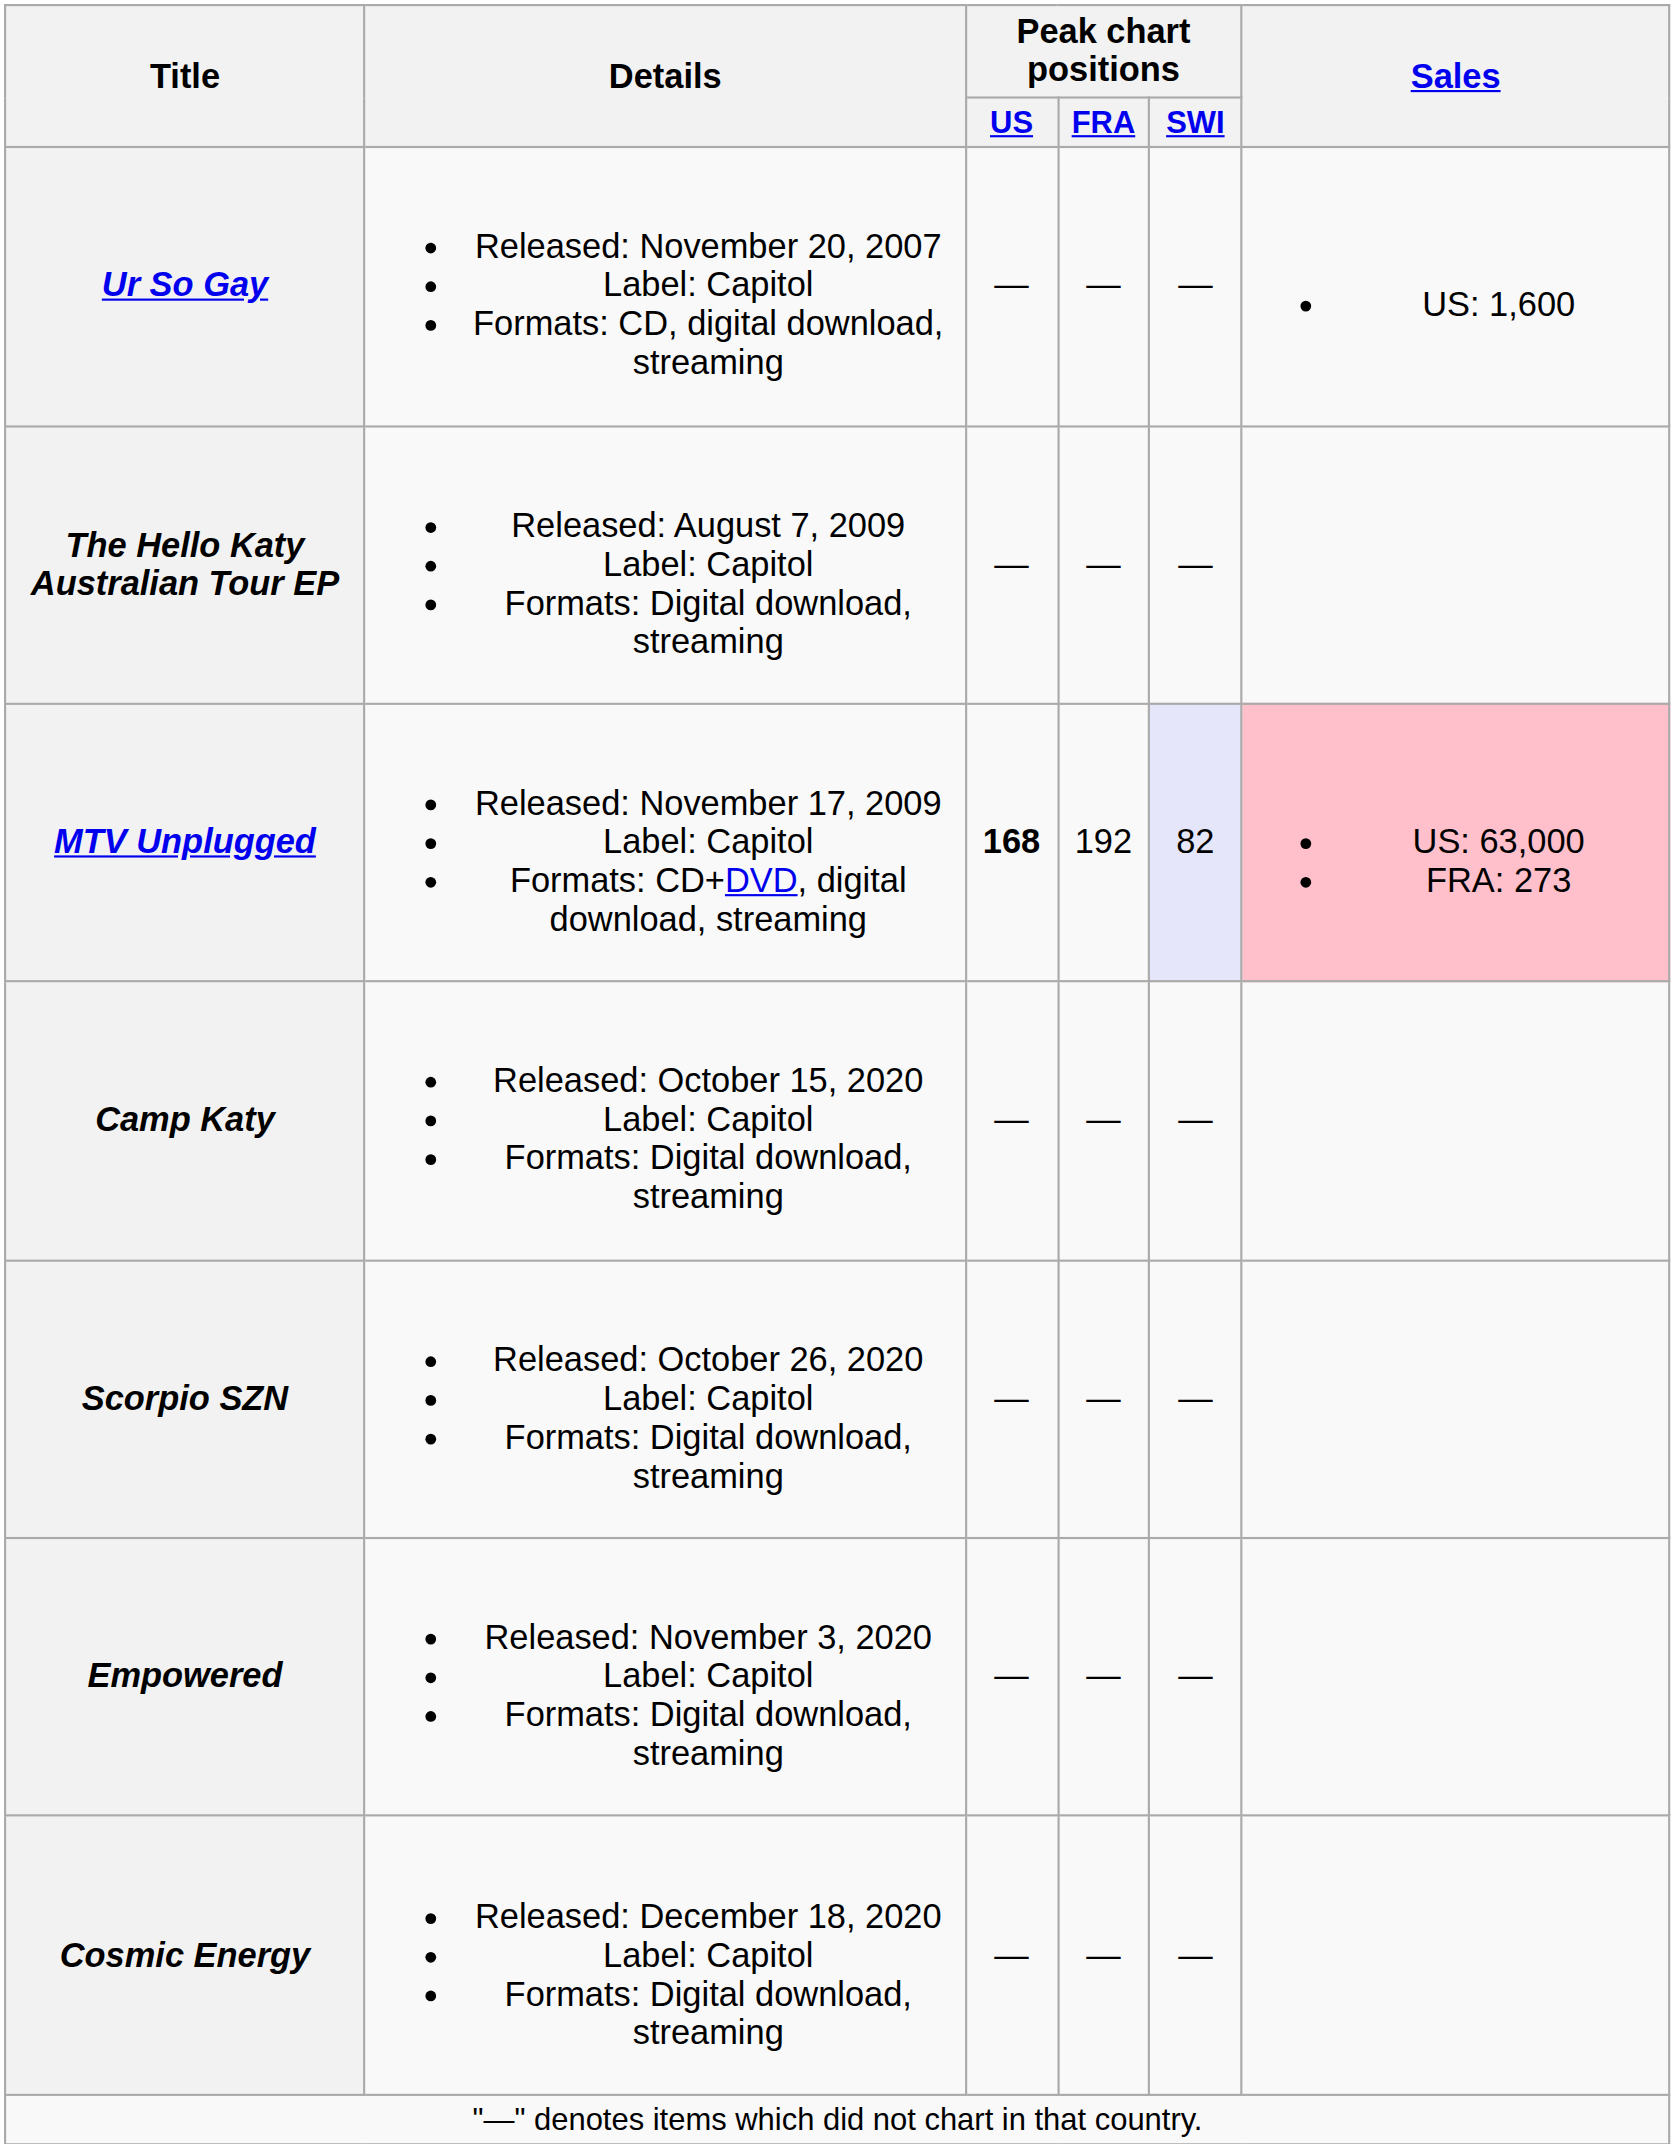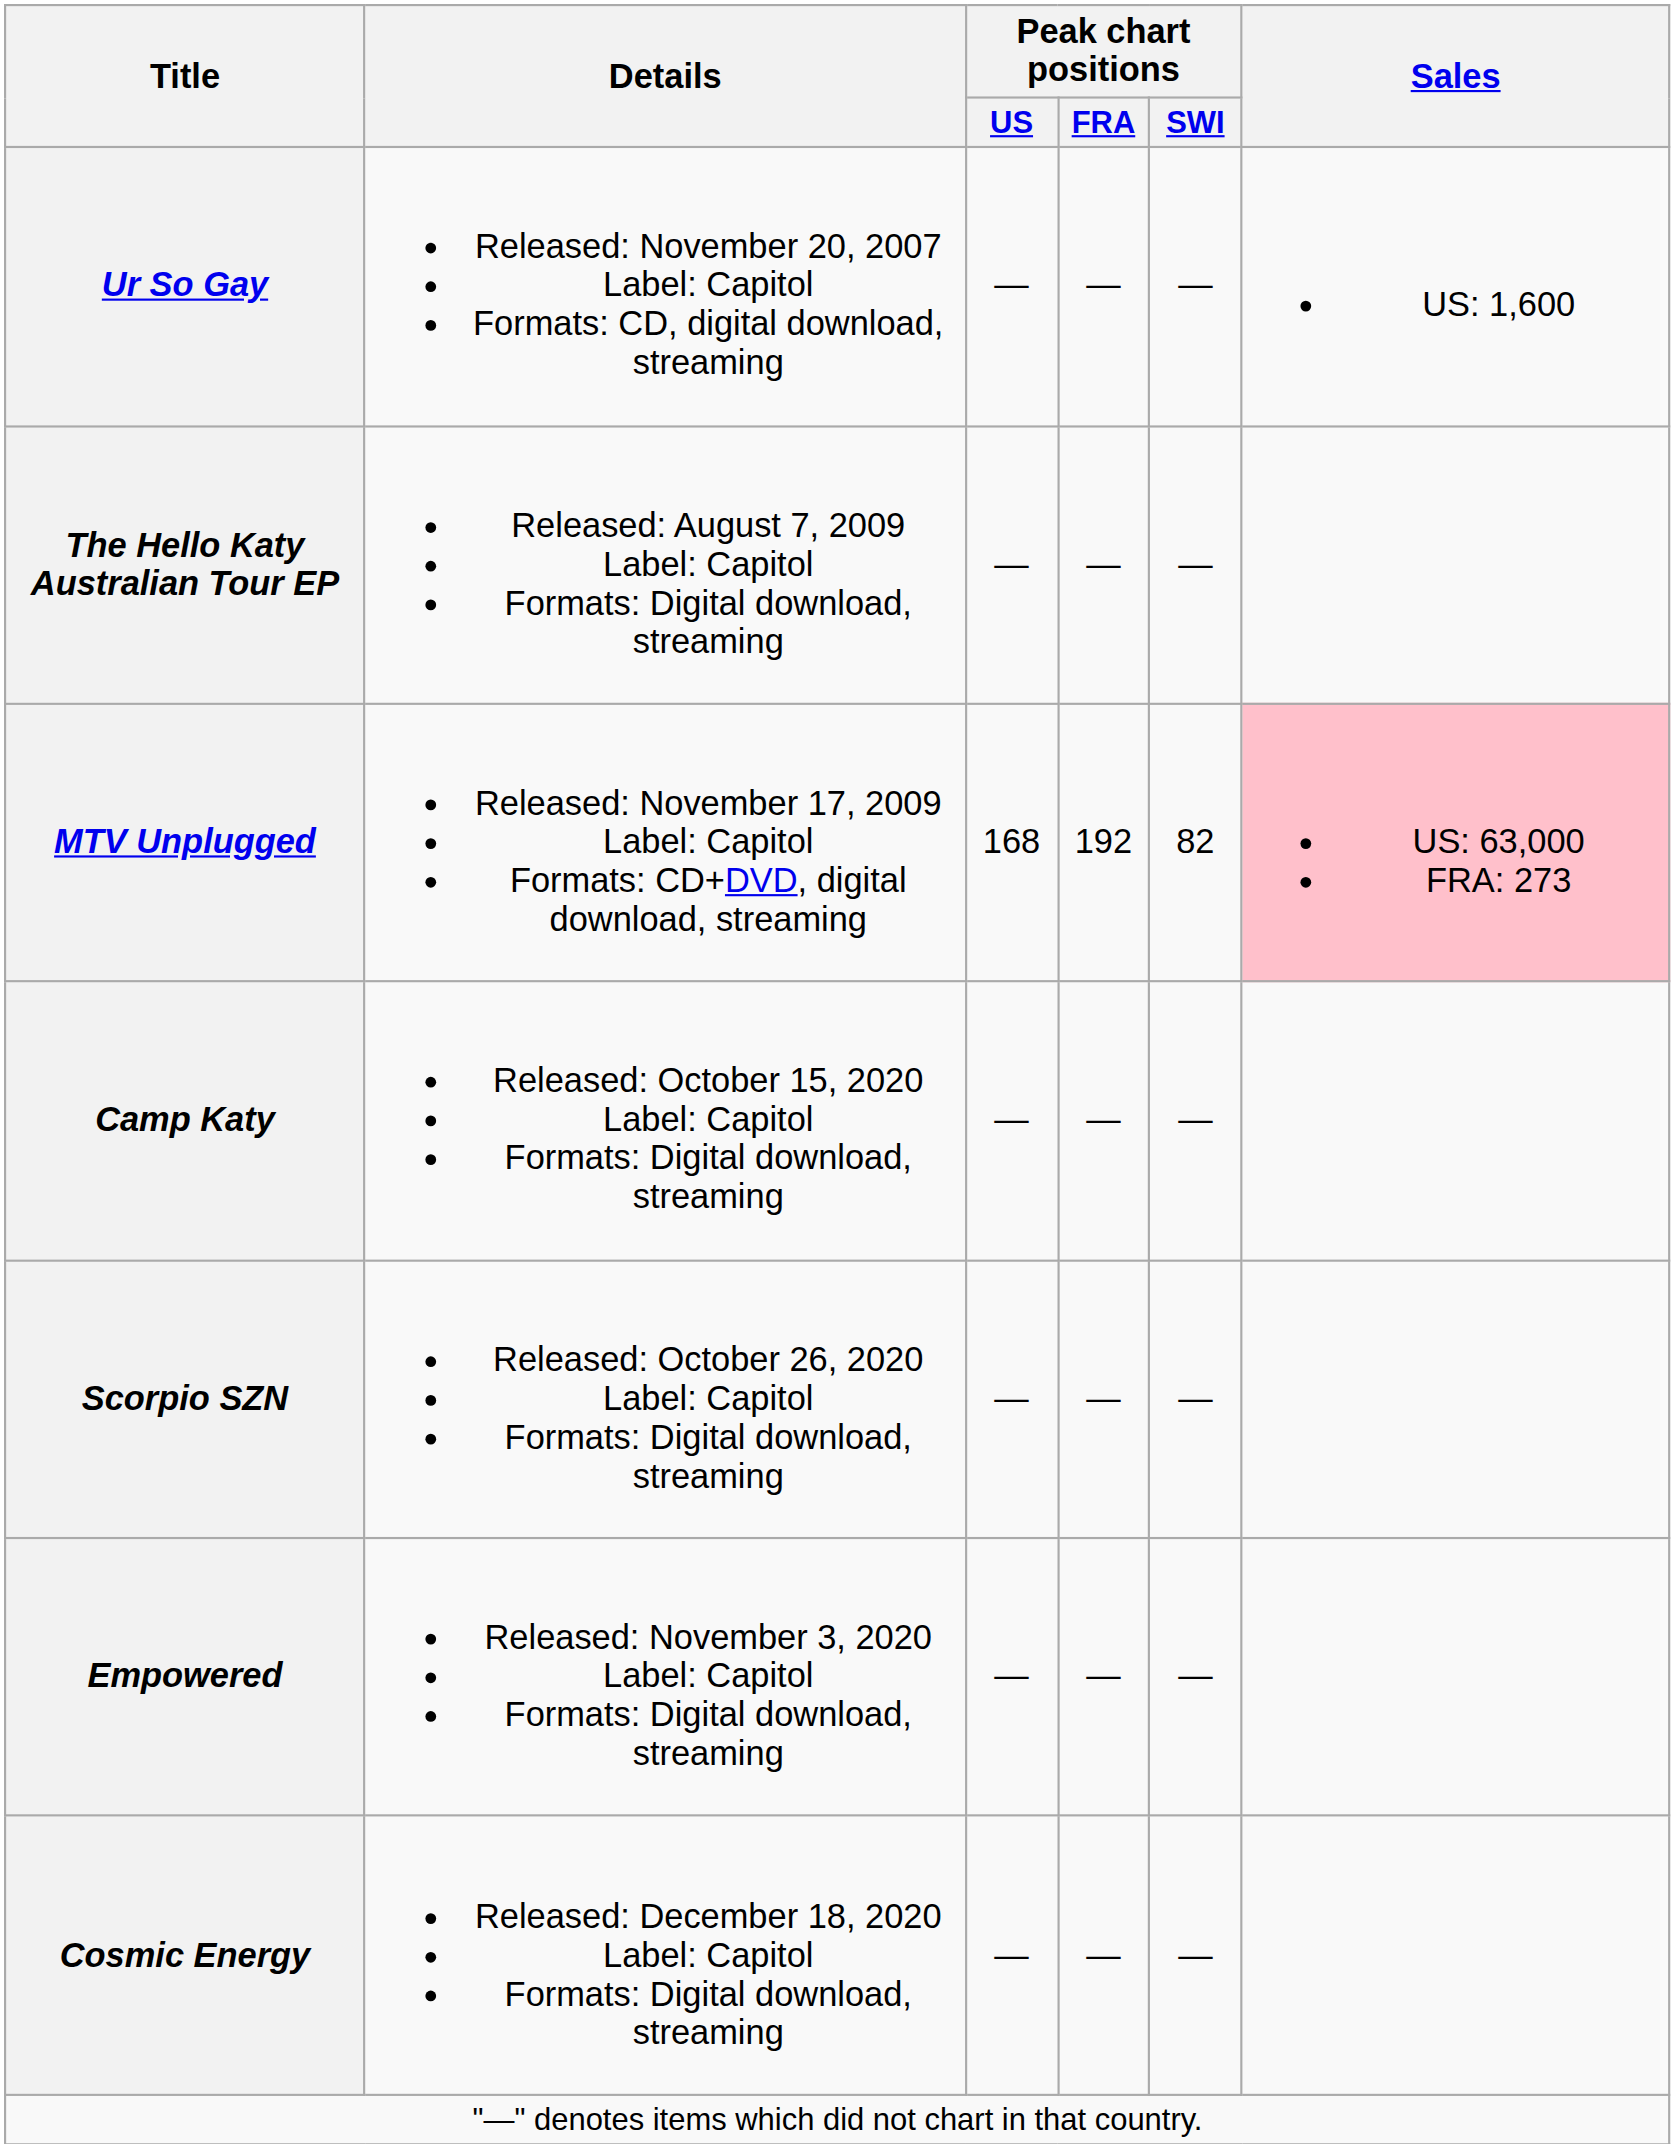(1012, 842) bold -> (1012, 842) normal
(1195, 842) lavender background -> (1195, 842) no background
